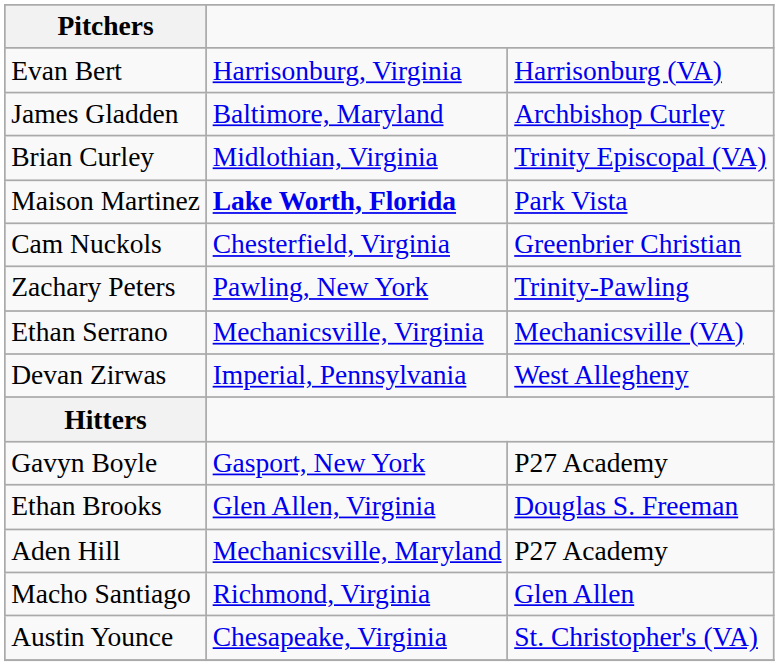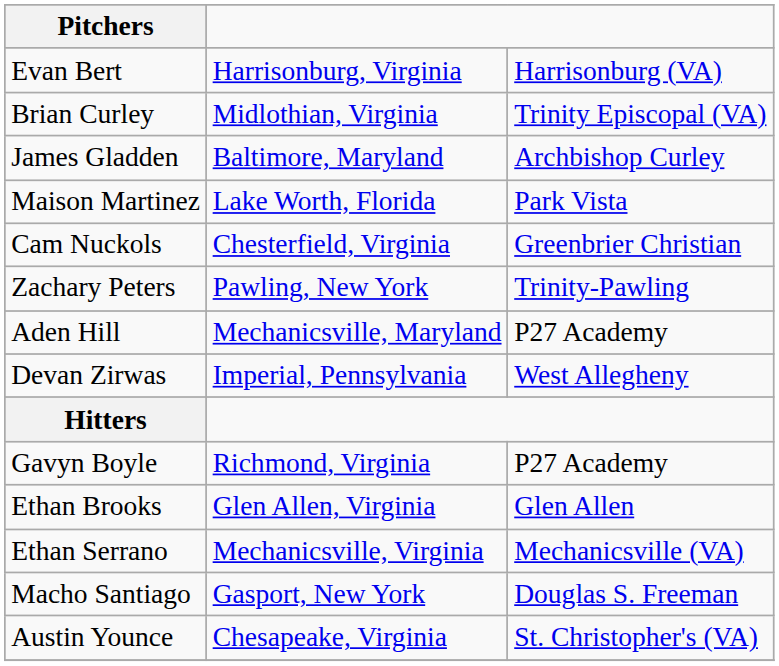rows swapped: (83, 157) <-> (95, 113)
(334, 200) bold -> (324, 200) normal
rows swapped: (90, 331) <-> (66, 550)
(319, 462) Gasport, New York -> (321, 462) Richmond, Virginia
(626, 506) Douglas S. Freeman -> (574, 506) Glen Allen
(321, 593) Richmond, Virginia -> (319, 593) Gasport, New York
(574, 593) Glen Allen -> (626, 593) Douglas S. Freeman
